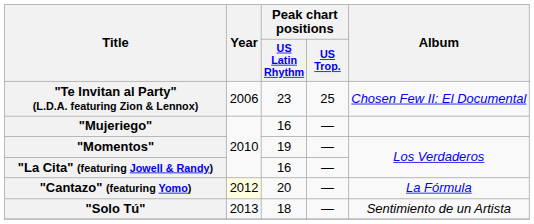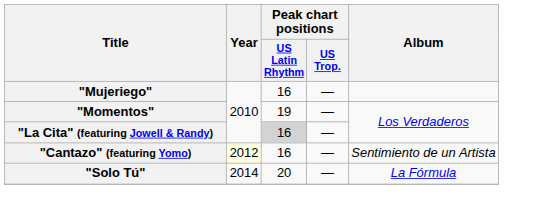- row: (116, 98)
(284, 167) no background -> (284, 132) lightgrey background
(284, 188) 20 -> (284, 153) 16
(439, 188) La Fórmula -> (423, 153) Sentimiento de un Artista
(244, 208) 2013 -> (244, 173) 2014
(284, 208) 18 -> (284, 173) 20
(439, 208) Sentimiento de un Artista -> (423, 173) La Fórmula
